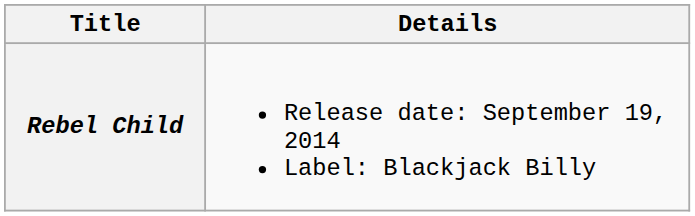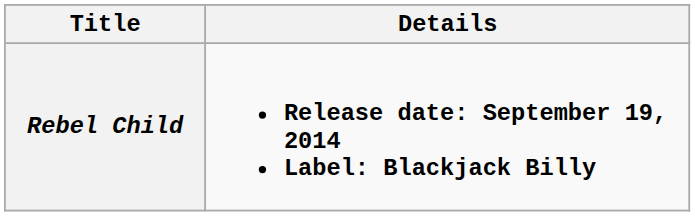(448, 141) normal -> (448, 141) bold
